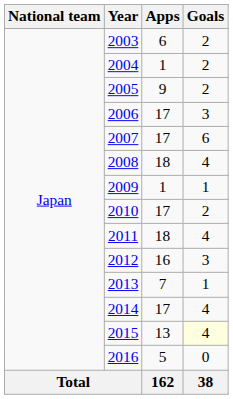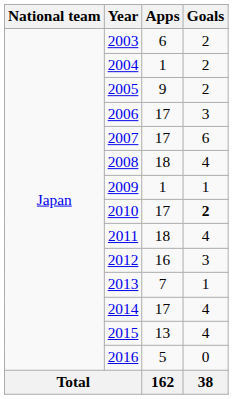(205, 211) normal -> (205, 211) bold
(205, 333) lightyellow background -> (205, 333) no background
